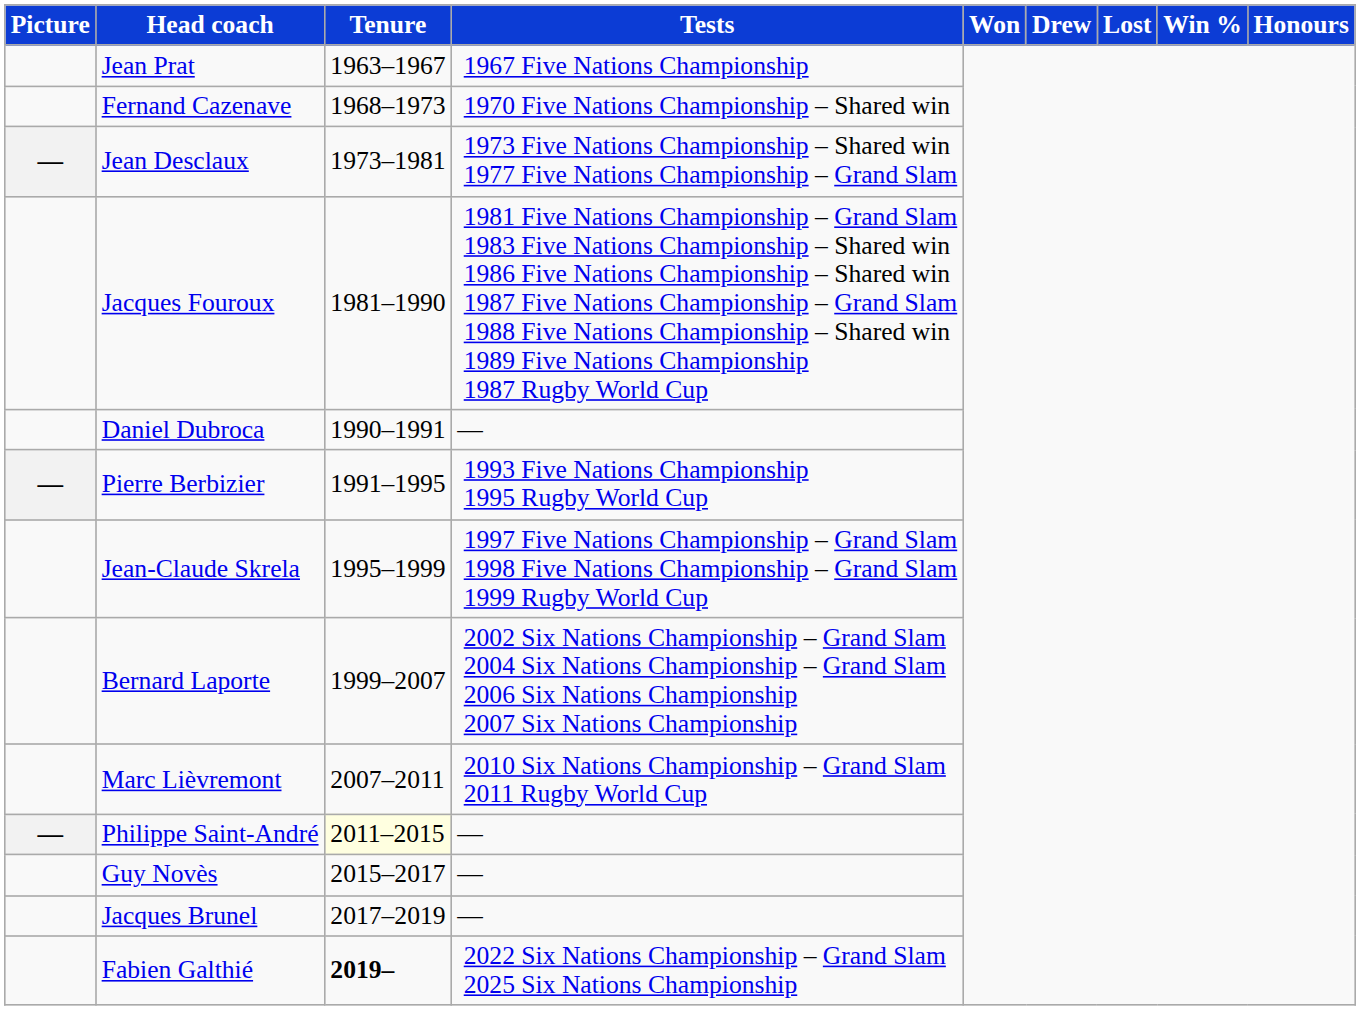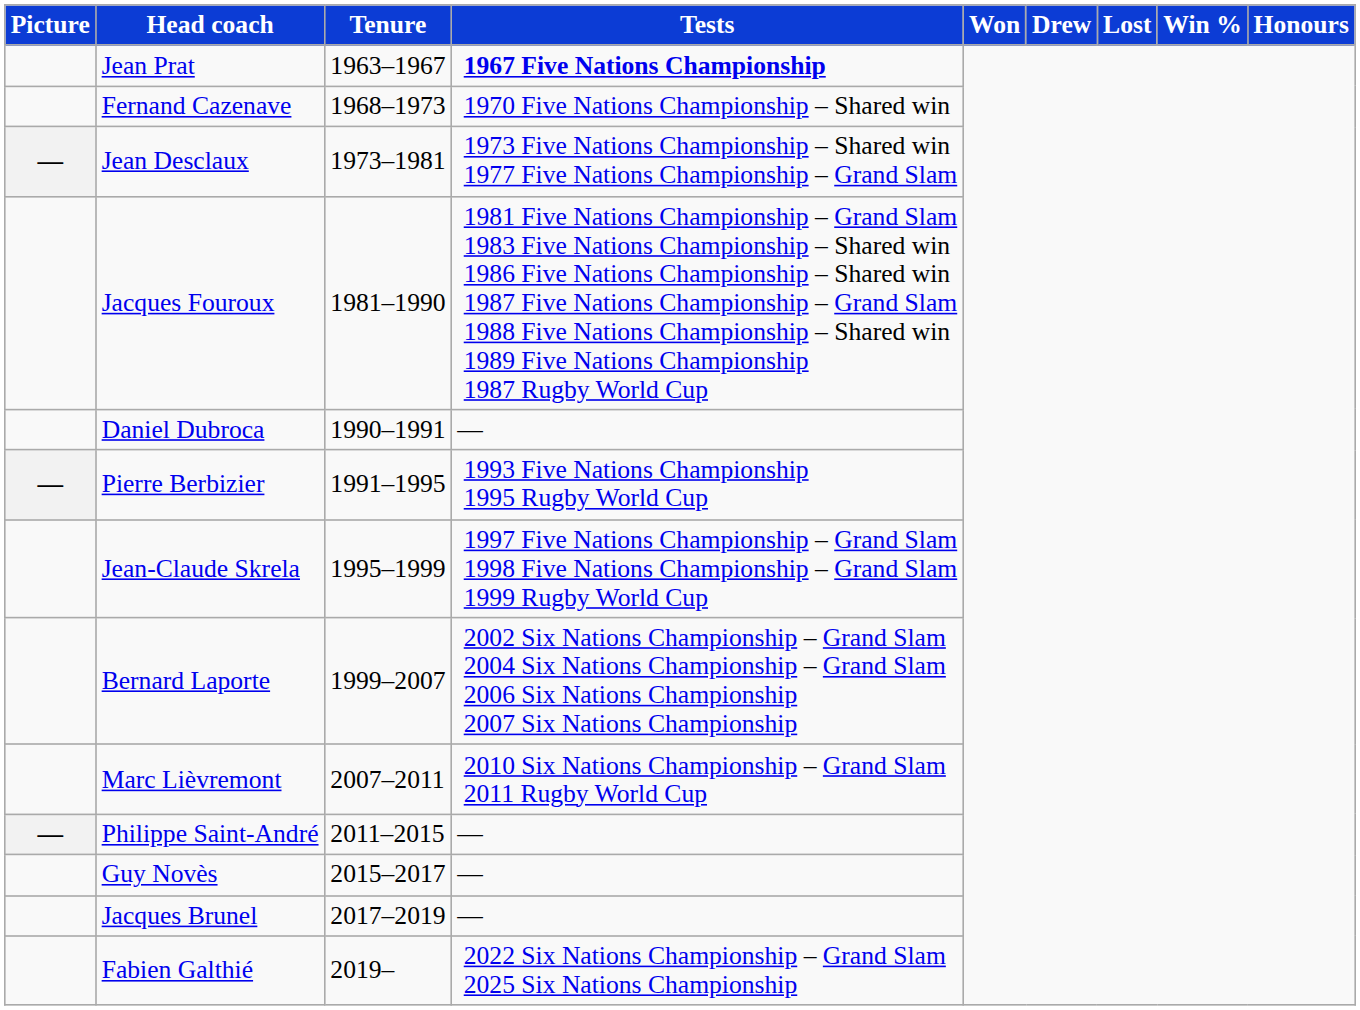(633, 65) normal -> (642, 65) bold
(387, 834) lightyellow background -> (387, 834) no background
(362, 970) bold -> (362, 970) normal
